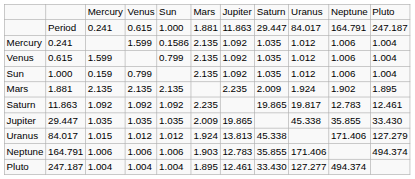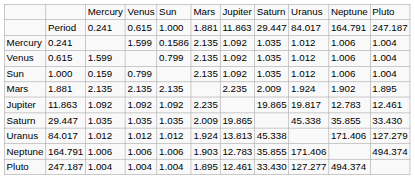(21, 105) Saturn -> (21, 105) Jupiter
(21, 120) Jupiter -> (21, 120) Saturn
(100, 136) 1.015 -> (100, 136) 1.012
